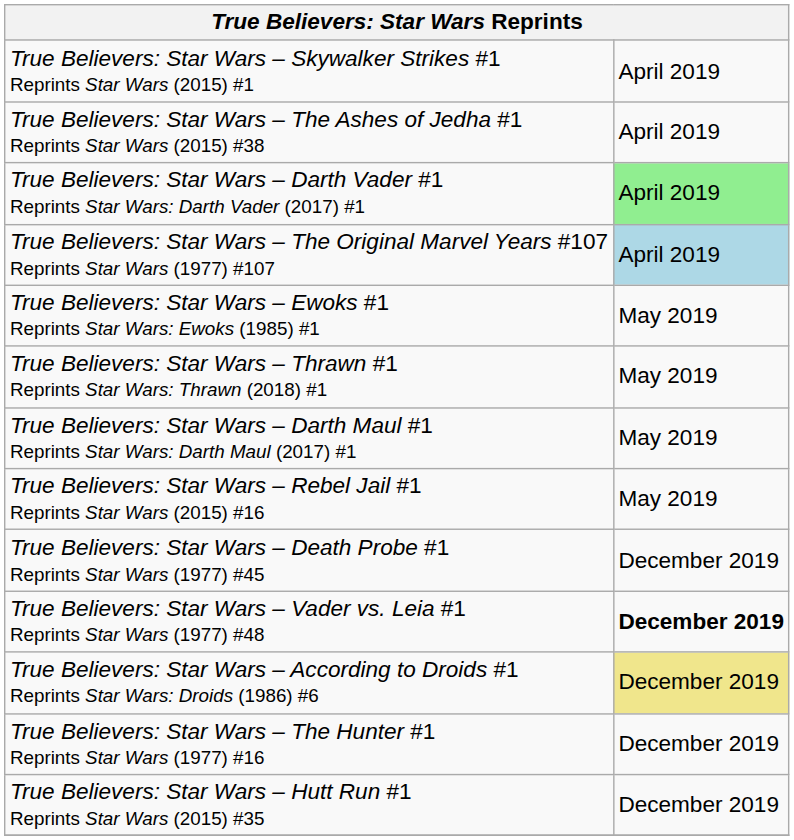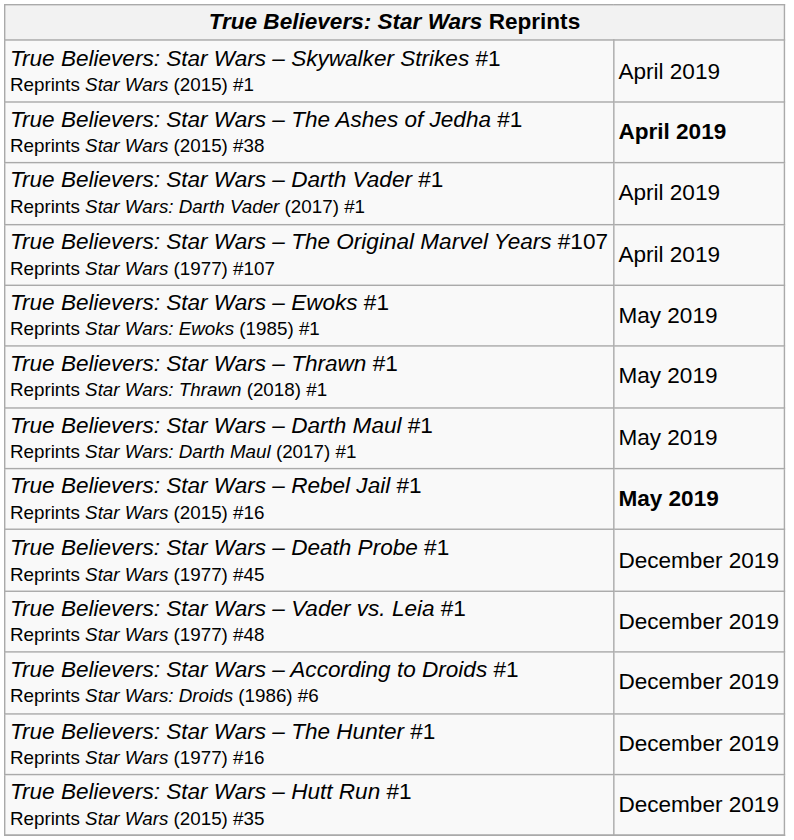(669, 132) normal -> (672, 132) bold
(669, 193) lightgreen background -> (669, 193) no background
(669, 254) lightblue background -> (669, 254) no background
(668, 498) normal -> (669, 498) bold
(701, 621) bold -> (699, 621) normal
(699, 682) khaki background -> (699, 682) no background
